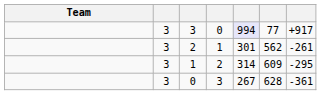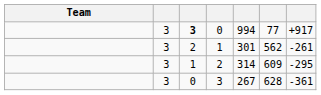(193, 30) normal -> (193, 30) bold
(246, 30) lavender background -> (246, 30) no background
